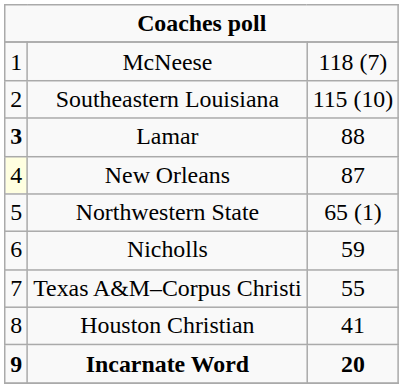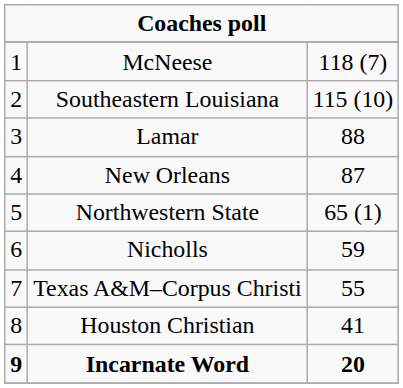(16, 136) bold -> (16, 136) normal
(16, 174) lightyellow background -> (16, 174) no background
